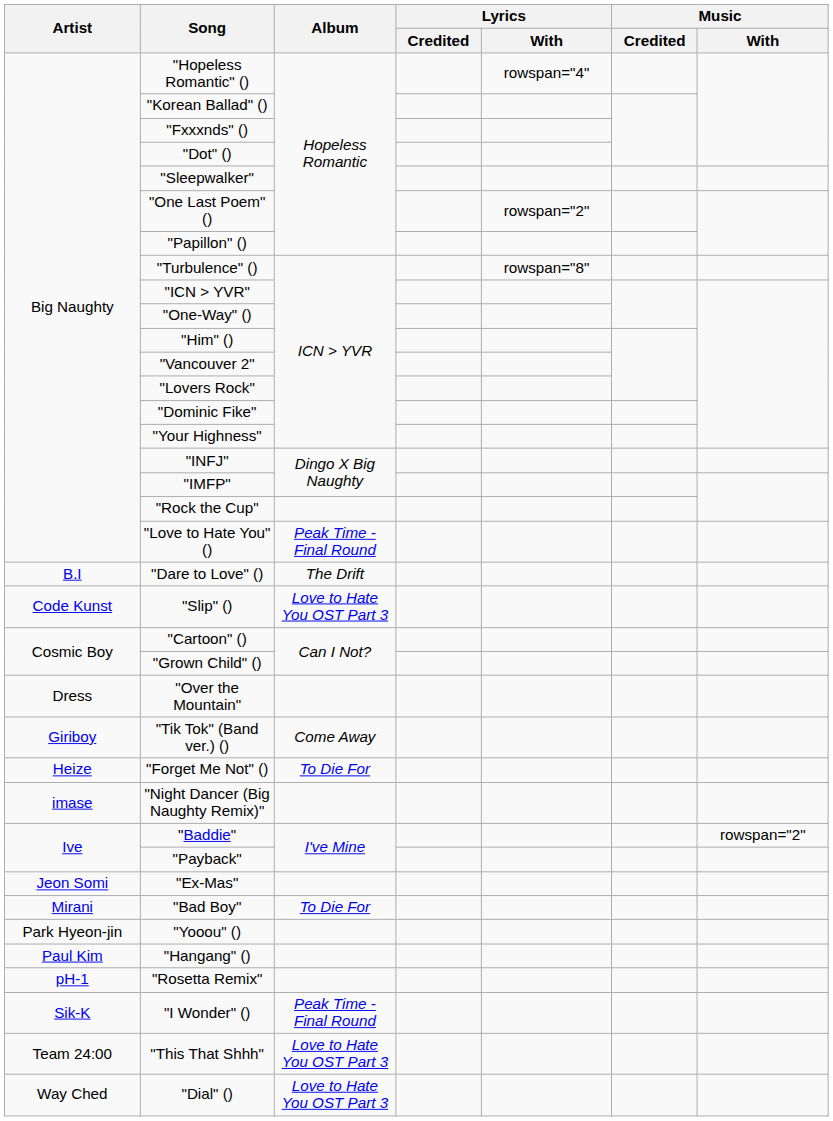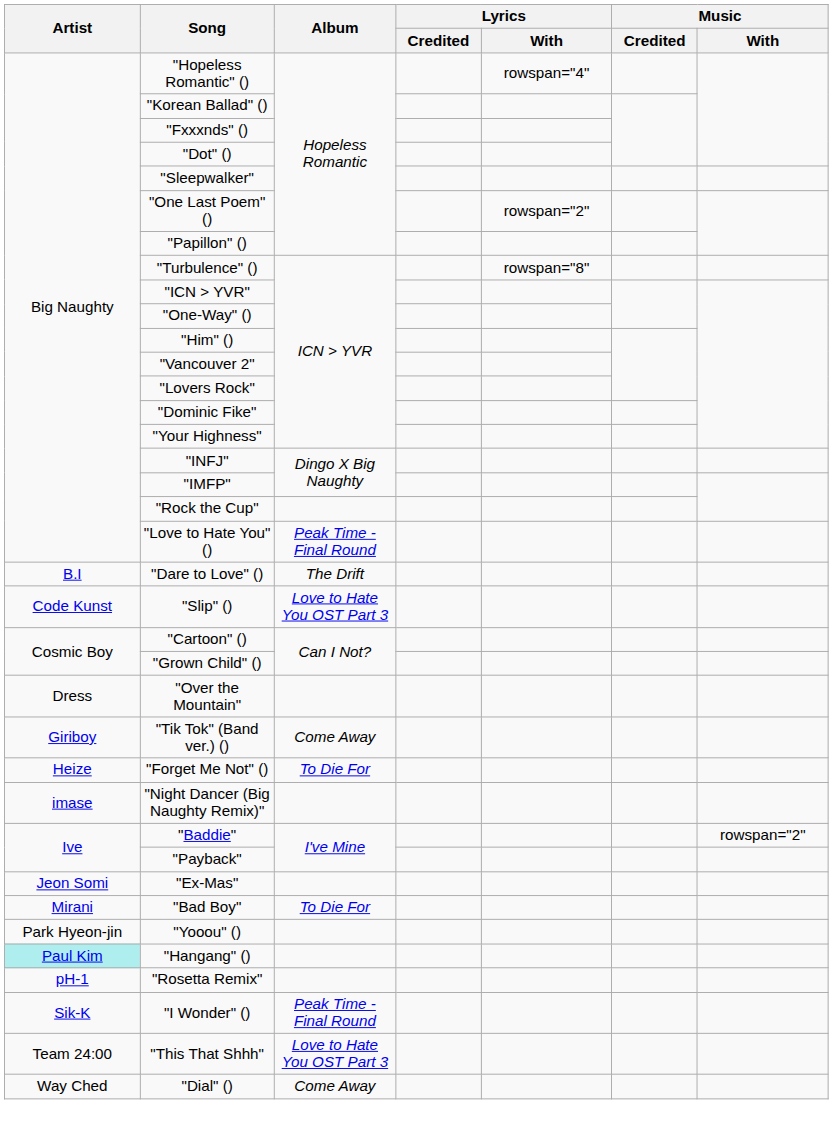(72, 955) no background -> (72, 955) paleturquoise background
(335, 1095) Love to Hate You OST Part 3 -> (335, 1086) Come Away
